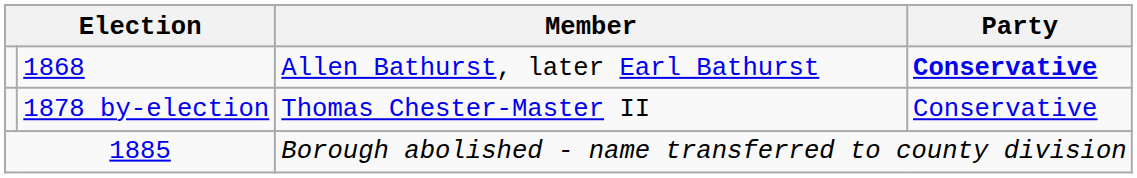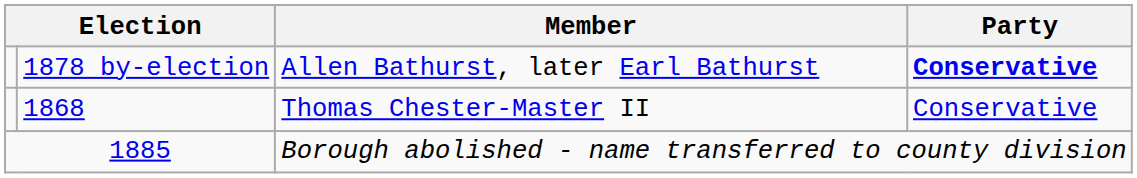(54, 68) 1868 -> (146, 68) 1878 by-election
(146, 109) 1878 by-election -> (54, 109) 1868
